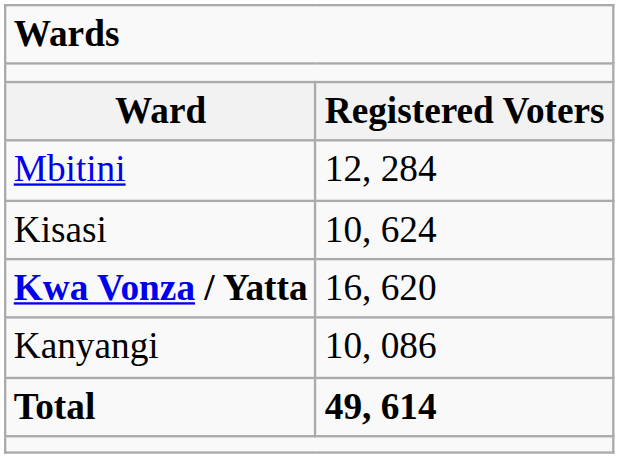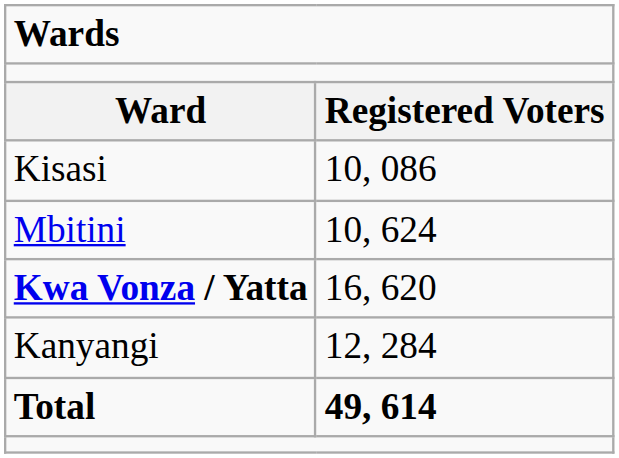(70, 169) Mbitini -> (60, 169) Kisasi
(381, 169) 12, 284 -> (381, 169) 10, 086
(60, 228) Kisasi -> (70, 228) Mbitini
(381, 346) 10, 086 -> (381, 346) 12, 284
